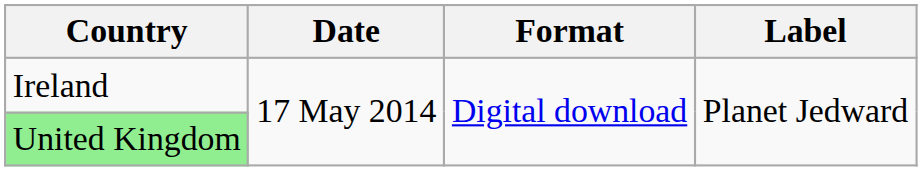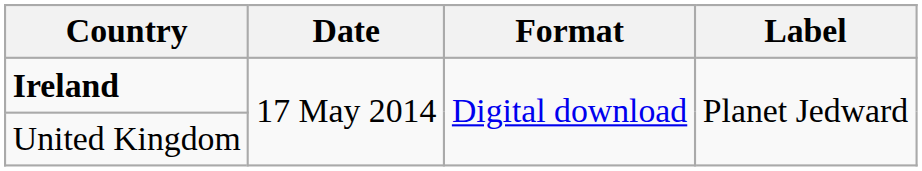(61, 84) normal -> (66, 84) bold
(127, 138) lightgreen background -> (127, 138) no background
